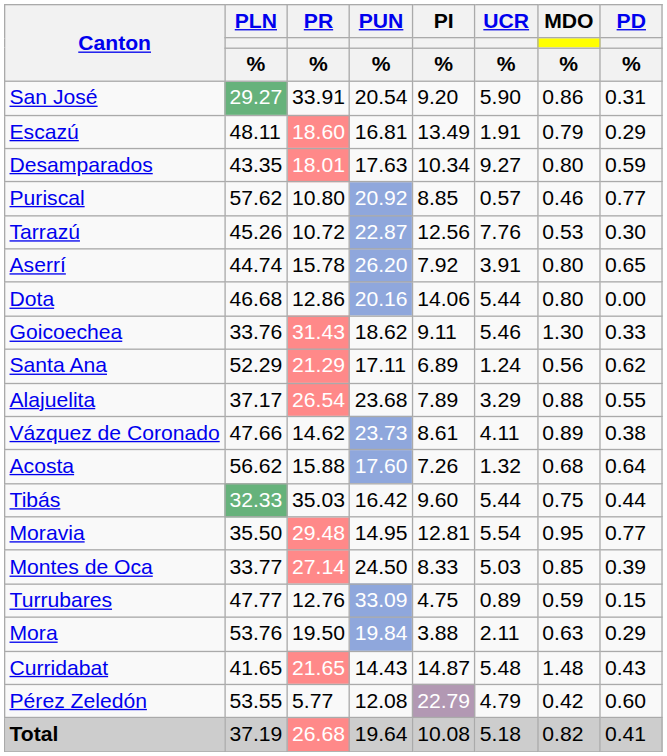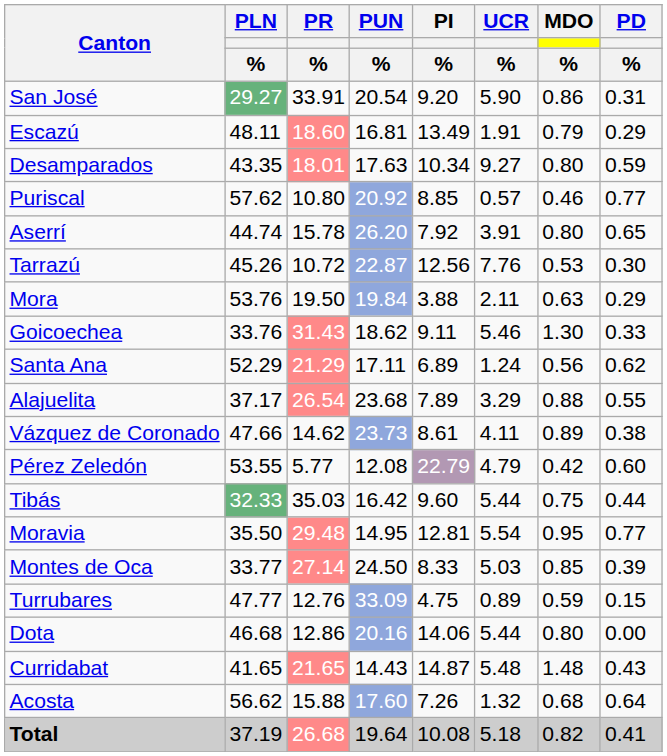rows swapped: (45, 231) <-> (38, 265)
rows swapped: (34, 633) <-> (32, 298)
rows swapped: (42, 466) <-> (78, 700)
